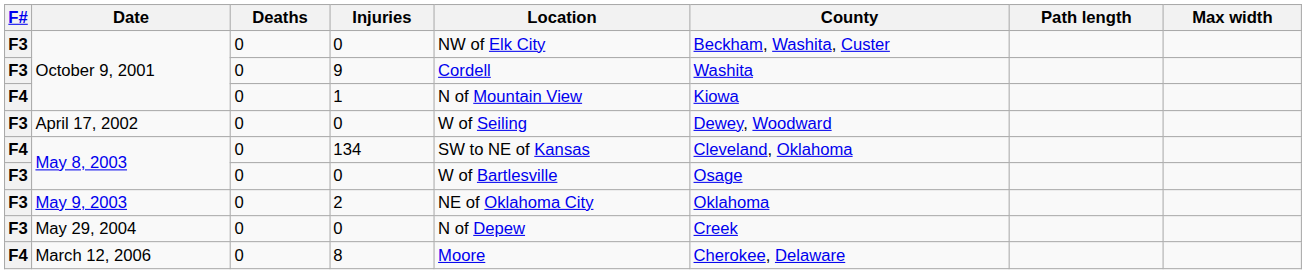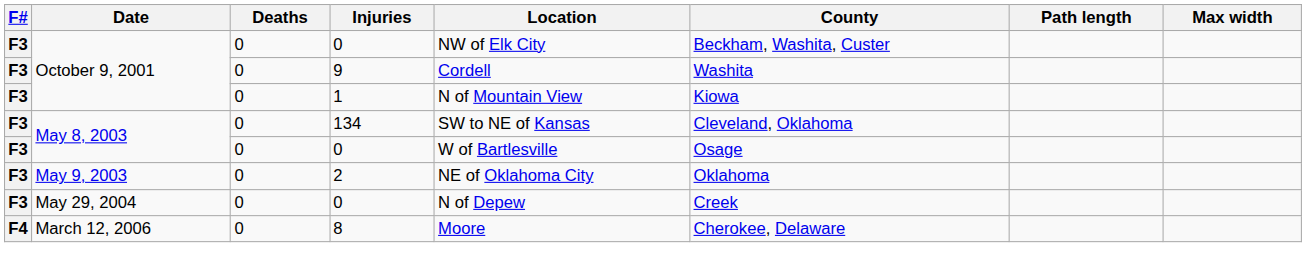(18, 96) F4 -> (18, 96) F3
- row: (87, 123)
(18, 149) F4 -> (18, 123) F3
